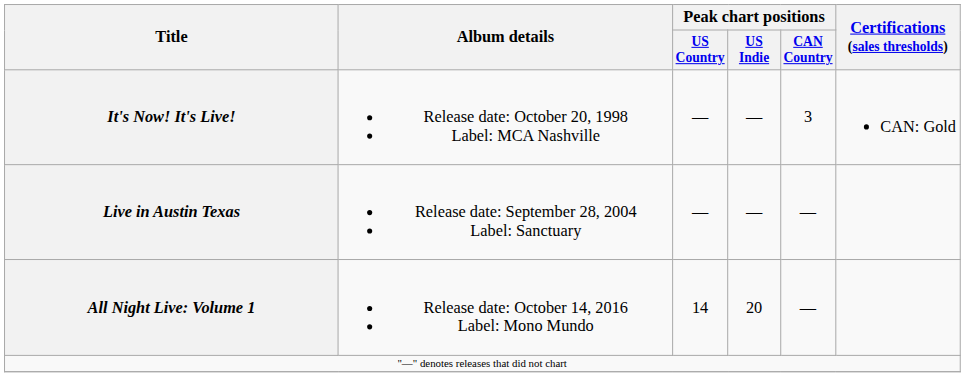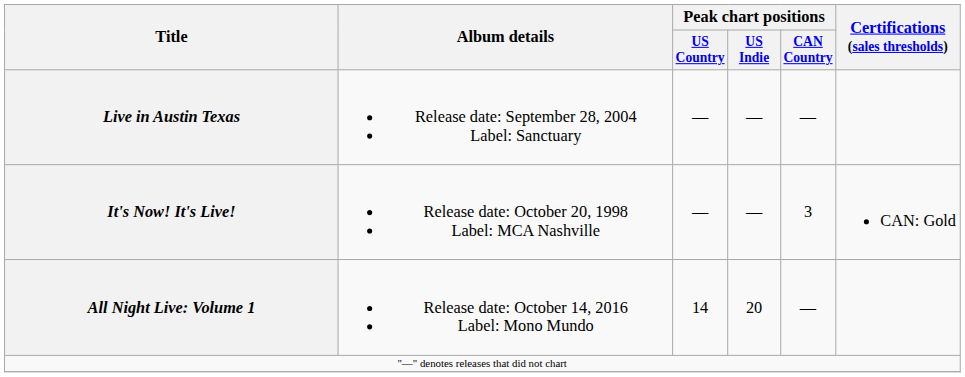rows swapped: (171, 117) <-> (171, 212)
